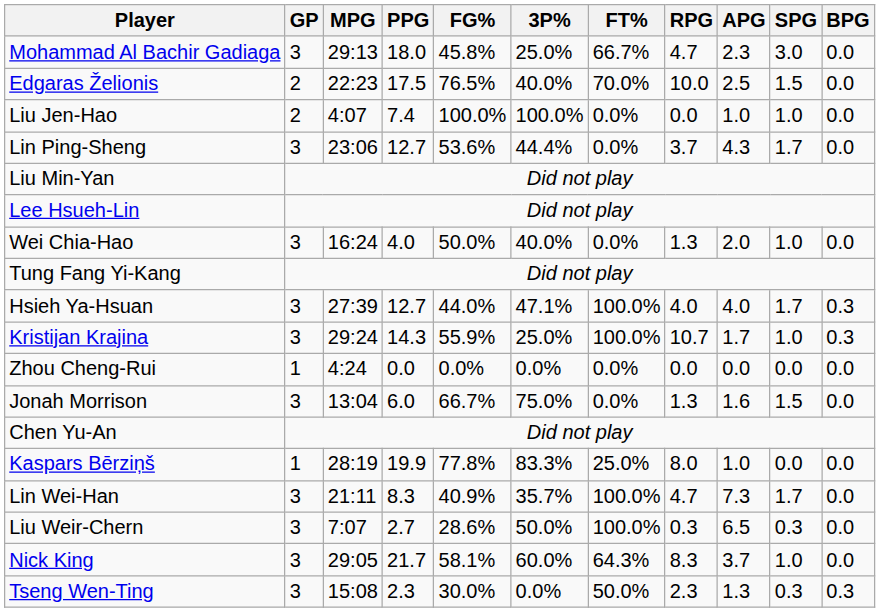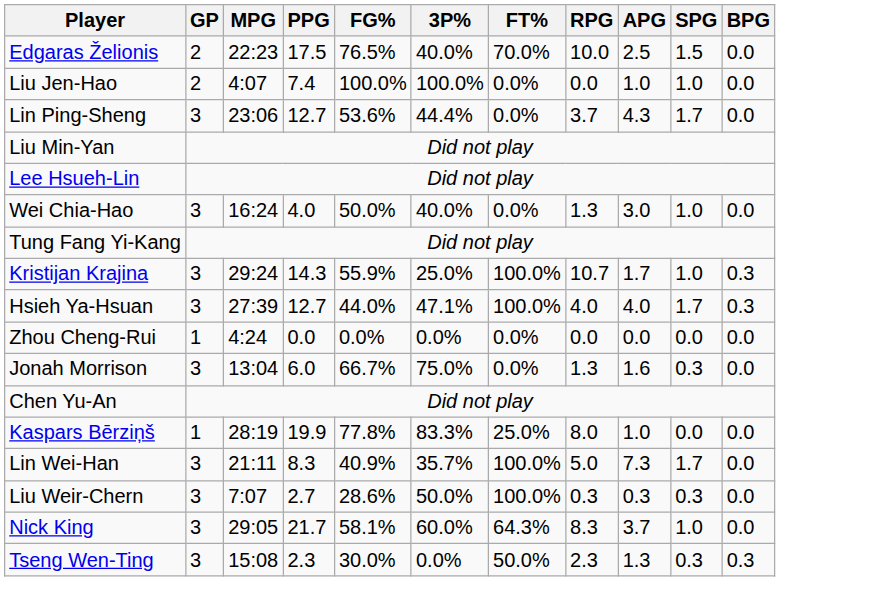- row: (145, 52)
(736, 242) 2.0 -> (637, 210) 3.0
rows swapped: (79, 337) <-> (81, 305)
(789, 400) 1.5 -> (689, 369) 0.3
(684, 496) 4.7 -> (584, 464) 5.0
(736, 527) 6.5 -> (637, 496) 0.3
